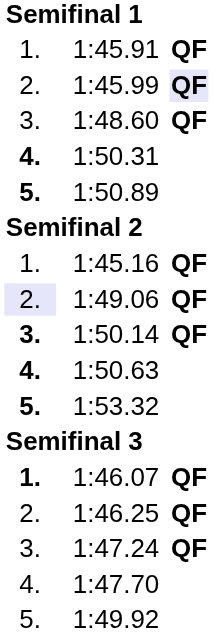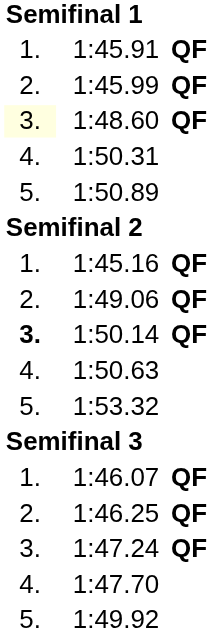(189, 85) lavender background -> (189, 85) no background
(30, 121) no background -> (30, 121) lightyellow background
(30, 156) bold -> (30, 156) normal
(30, 192) bold -> (30, 192) normal
(30, 299) lavender background -> (30, 299) no background
(30, 370) bold -> (30, 370) normal
(30, 406) bold -> (30, 406) normal
(30, 477) bold -> (30, 477) normal
